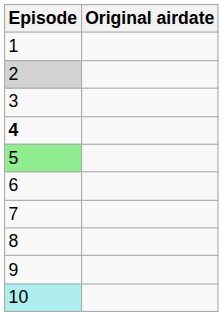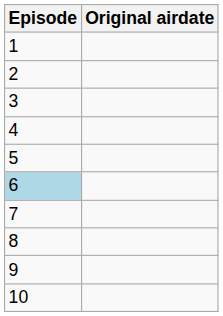(14, 74) lightgrey background -> (14, 74) no background
(14, 130) bold -> (14, 130) normal
(14, 158) lightgreen background -> (14, 158) no background
(14, 185) no background -> (14, 185) lightblue background
(18, 297) paleturquoise background -> (18, 297) no background
